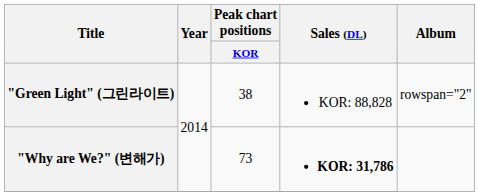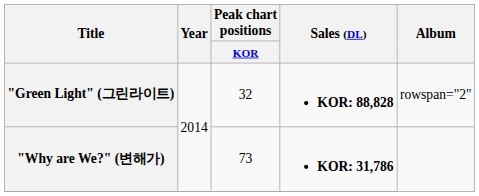(246, 94) 38 -> (246, 94) 32
(339, 103) normal -> (339, 103) bold
